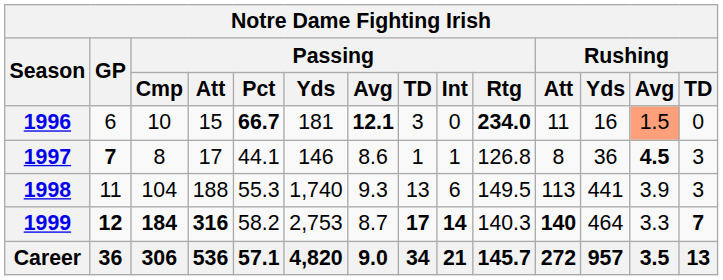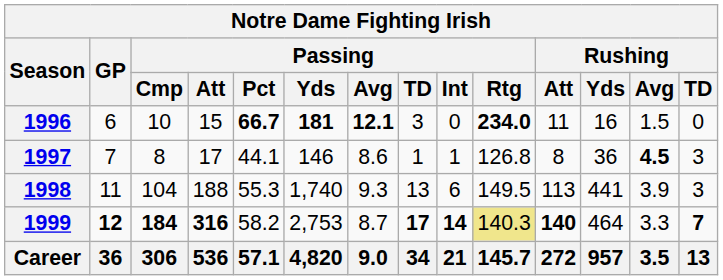(316, 122) normal -> (316, 122) bold
(655, 122) lightsalmon background -> (655, 122) no background
(110, 156) bold -> (110, 156) normal
(504, 223) no background -> (504, 223) khaki background
